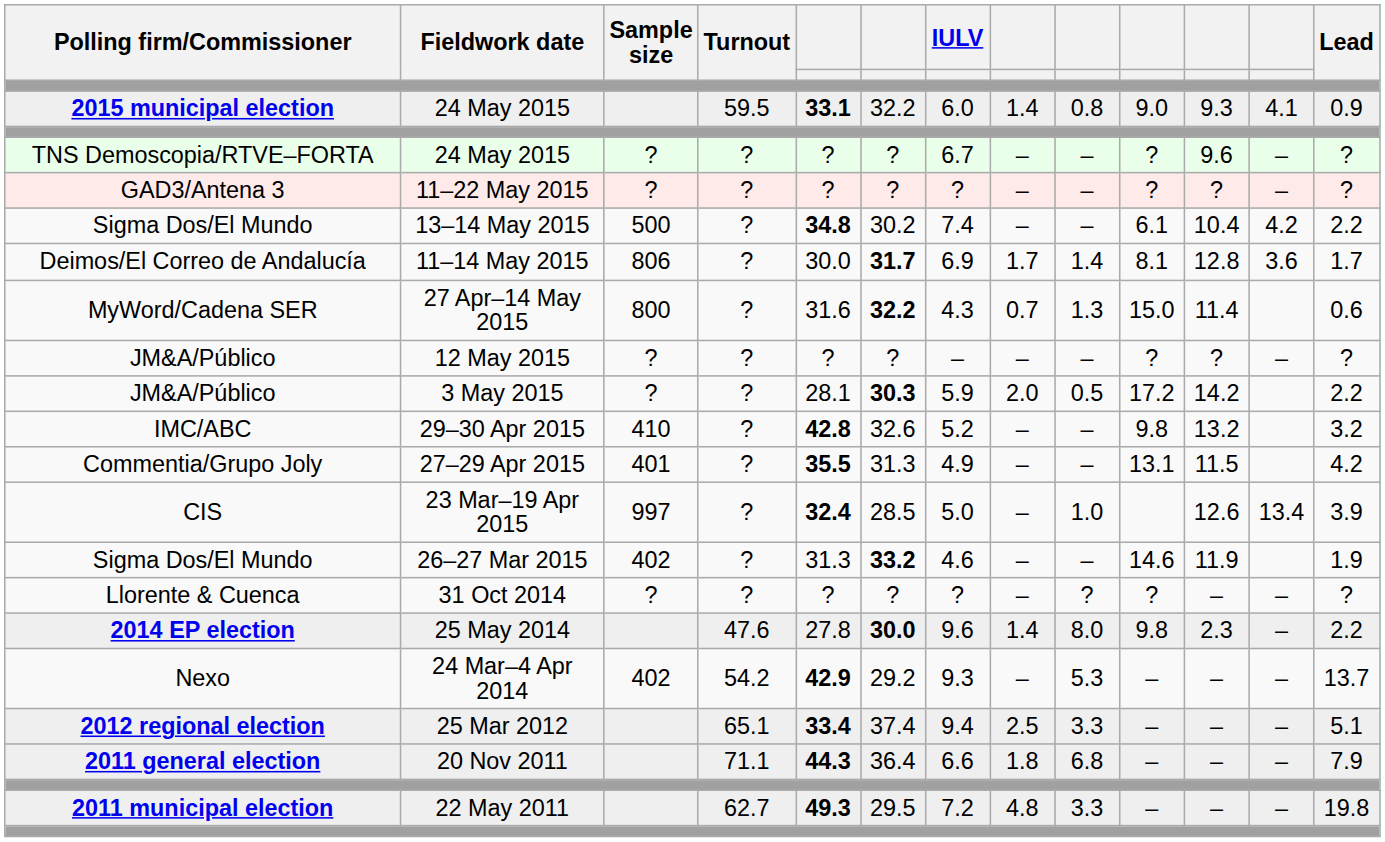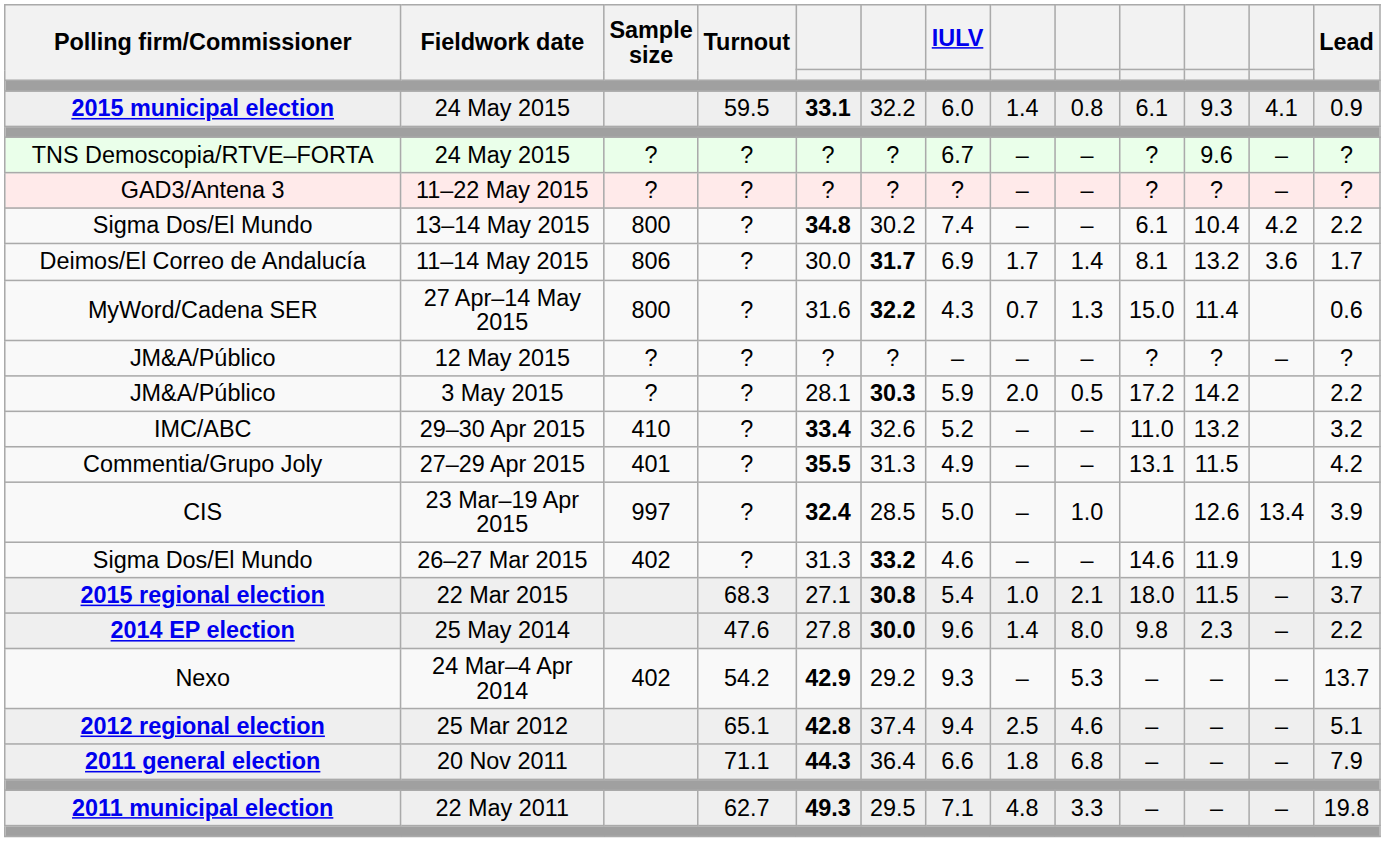(1152, 108) 9.0 -> (1152, 108) 6.1
(651, 226) 500 -> (651, 226) 800
(1217, 261) 12.8 -> (1217, 261) 13.2
(828, 428) 42.8 -> (828, 428) 33.4
(1152, 428) 9.8 -> (1152, 428) 11.0
+ row: (203, 595)
- row: (203, 595)
(828, 726) 33.4 -> (828, 726) 42.8
(1087, 726) 3.3 -> (1087, 726) 4.6
(958, 808) 7.2 -> (958, 808) 7.1
